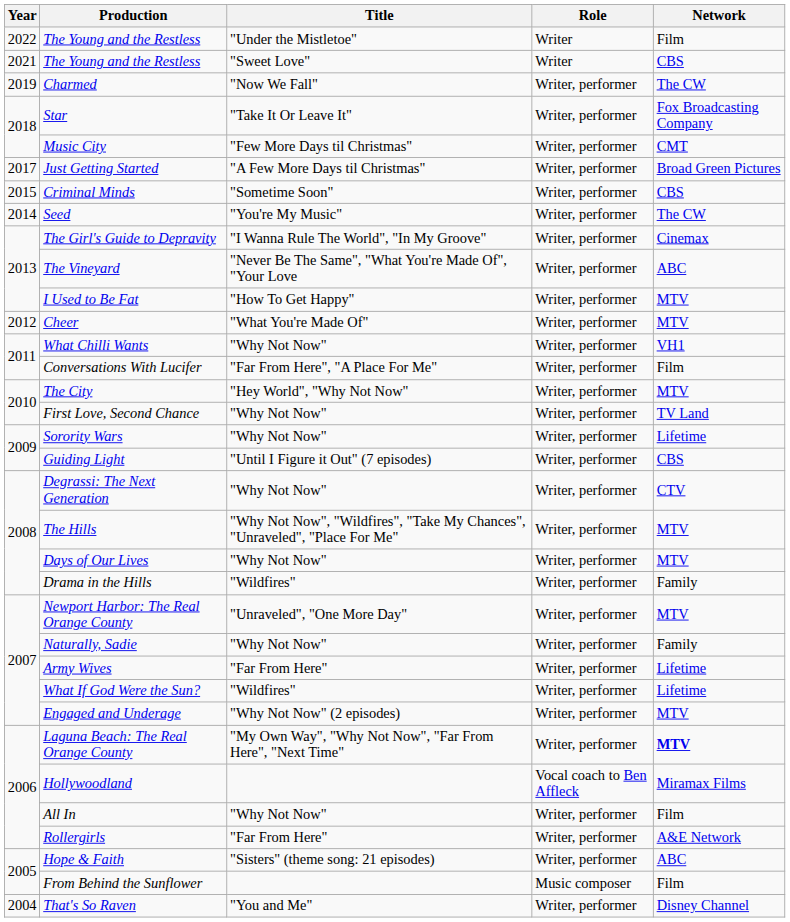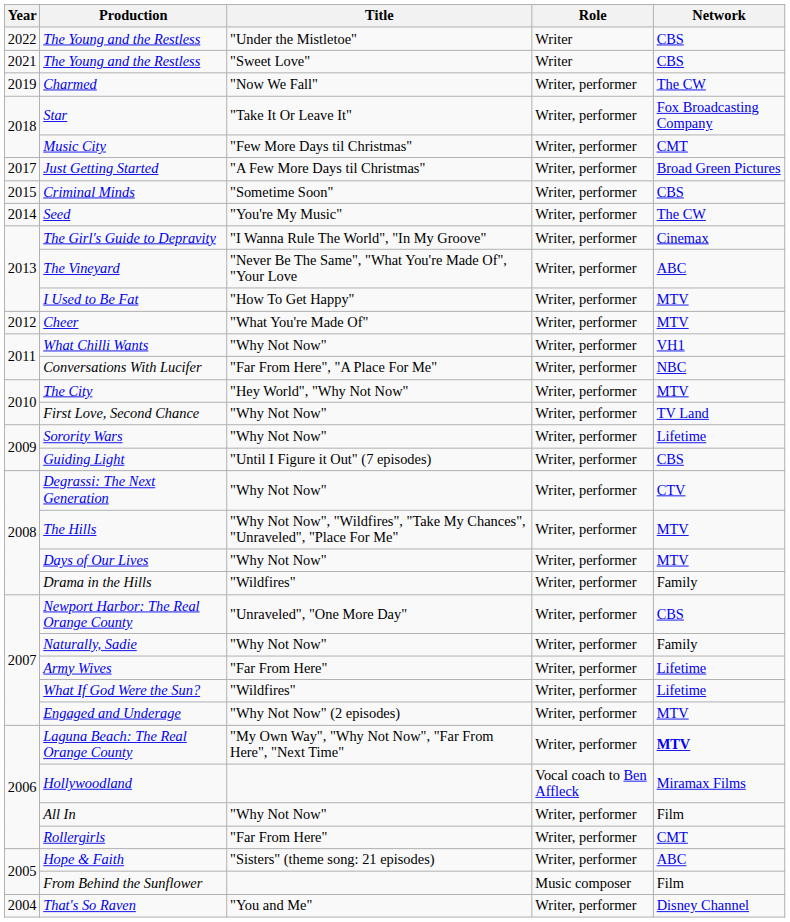(670, 38) Film -> (670, 38) CBS
(670, 368) Film -> (671, 368) NBC
(673, 614) MTV -> (670, 614) CBS
(699, 837) A&E Network -> (672, 837) CMT
